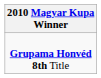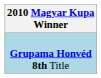(51, 59) no background -> (51, 59) lightblue background
